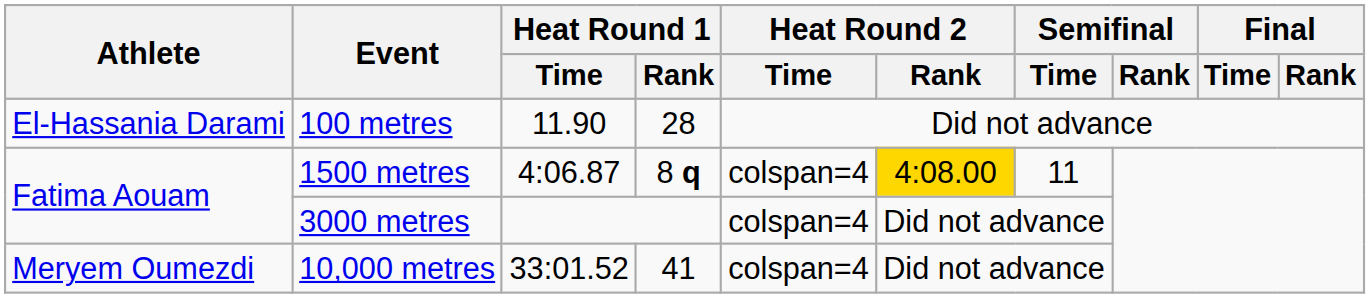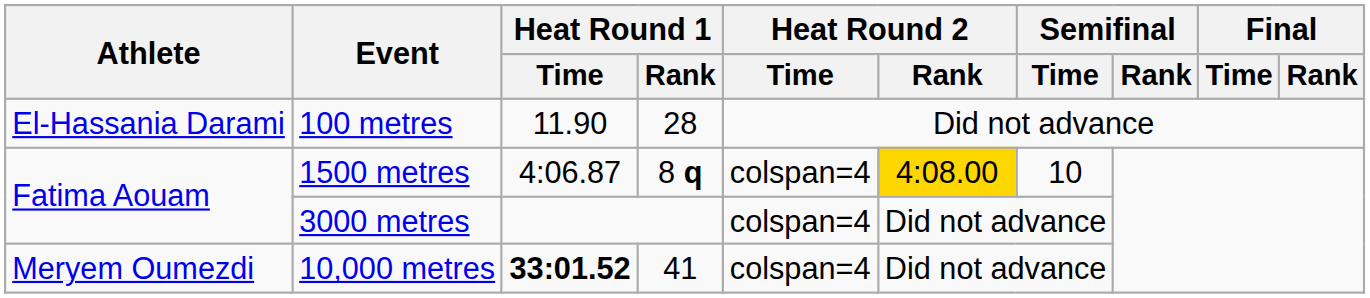(1064, 172) 11 -> (1065, 172) 10
(569, 269) normal -> (570, 269) bold
